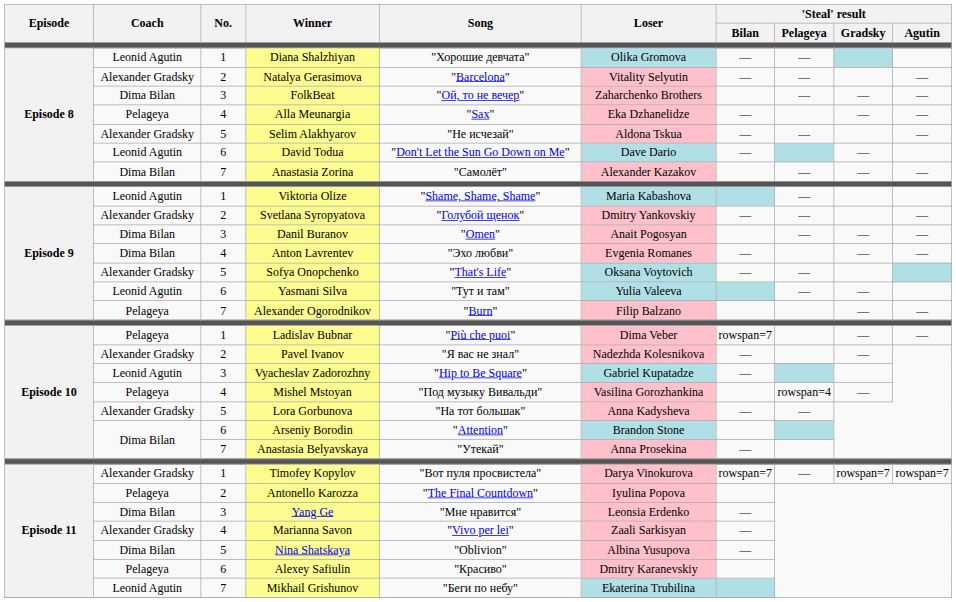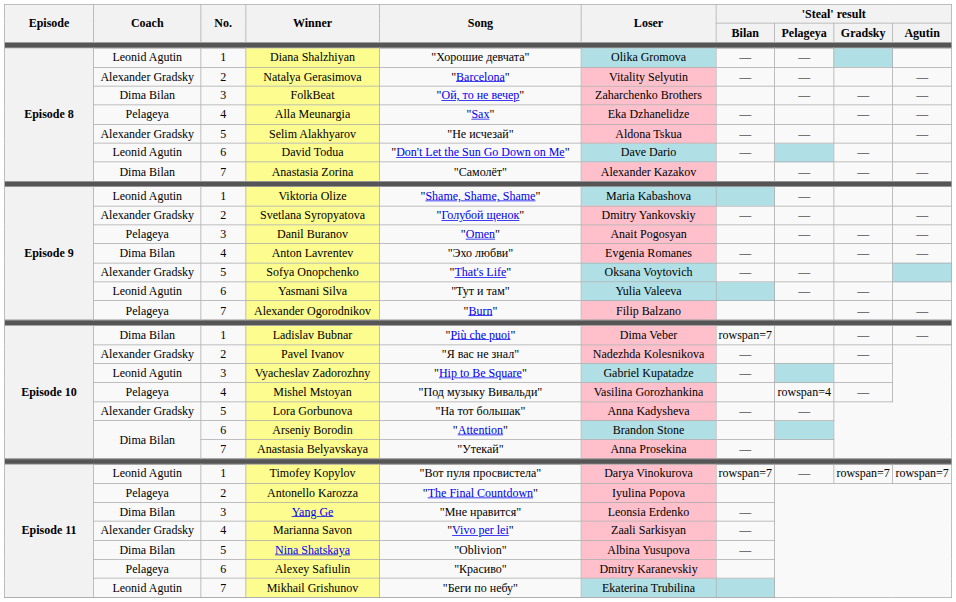(147, 234) Dima Bilan -> (147, 234) Pelageya
(147, 335) Pelageya -> (147, 335) Dima Bilan
(147, 473) Alexander Gradsky -> (147, 473) Leonid Agutin
